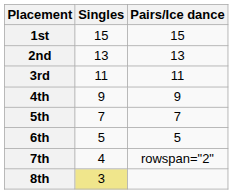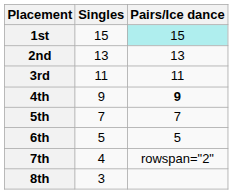(177, 35) no background -> (177, 35) paleturquoise background
(177, 96) normal -> (177, 96) bold
(101, 179) khaki background -> (101, 179) no background
